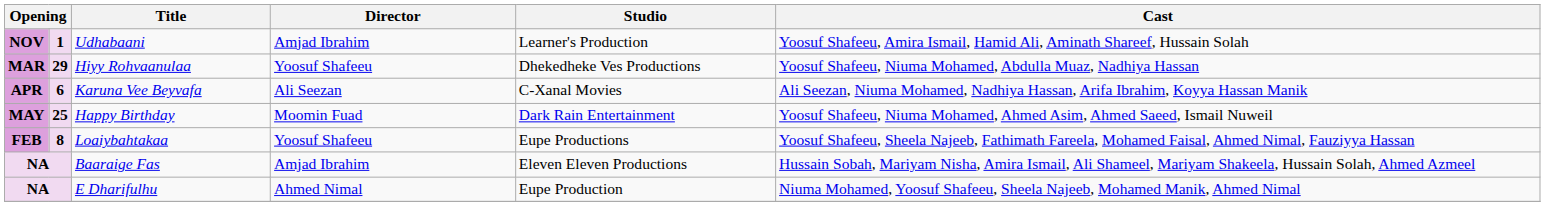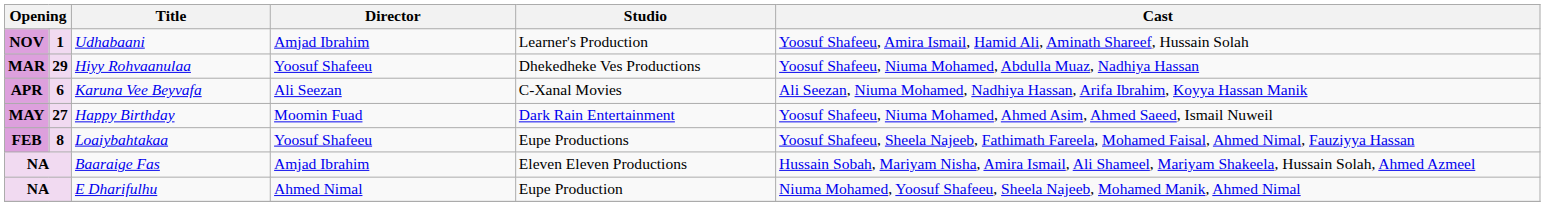(60, 115) 25 -> (60, 115) 27
